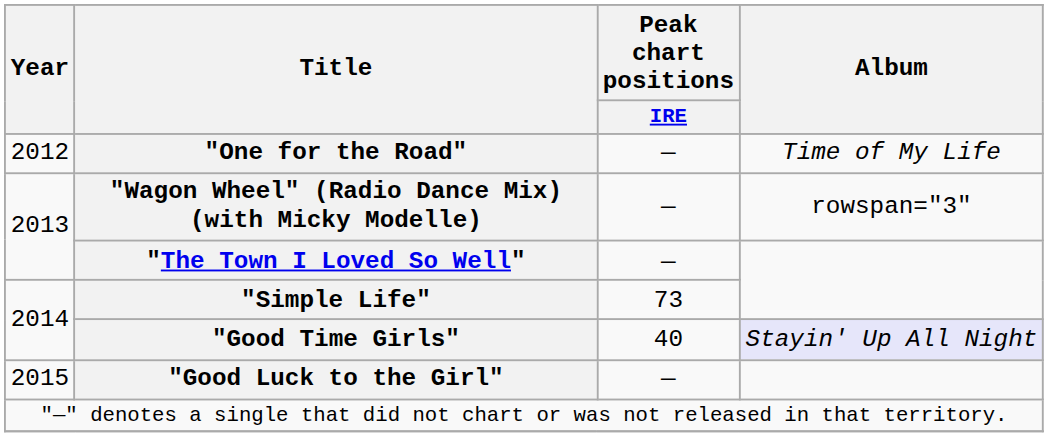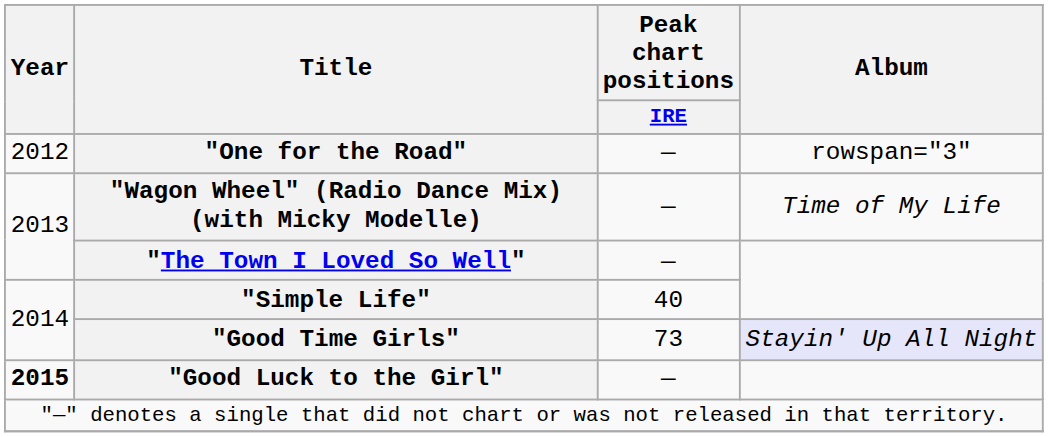(891, 153) Time of My Life -> (891, 153) rowspan="3"
(891, 207) rowspan="3" -> (891, 207) Time of My Life
(668, 300) 73 -> (668, 300) 40
(668, 340) 40 -> (668, 340) 73
(40, 379) normal -> (40, 379) bold
